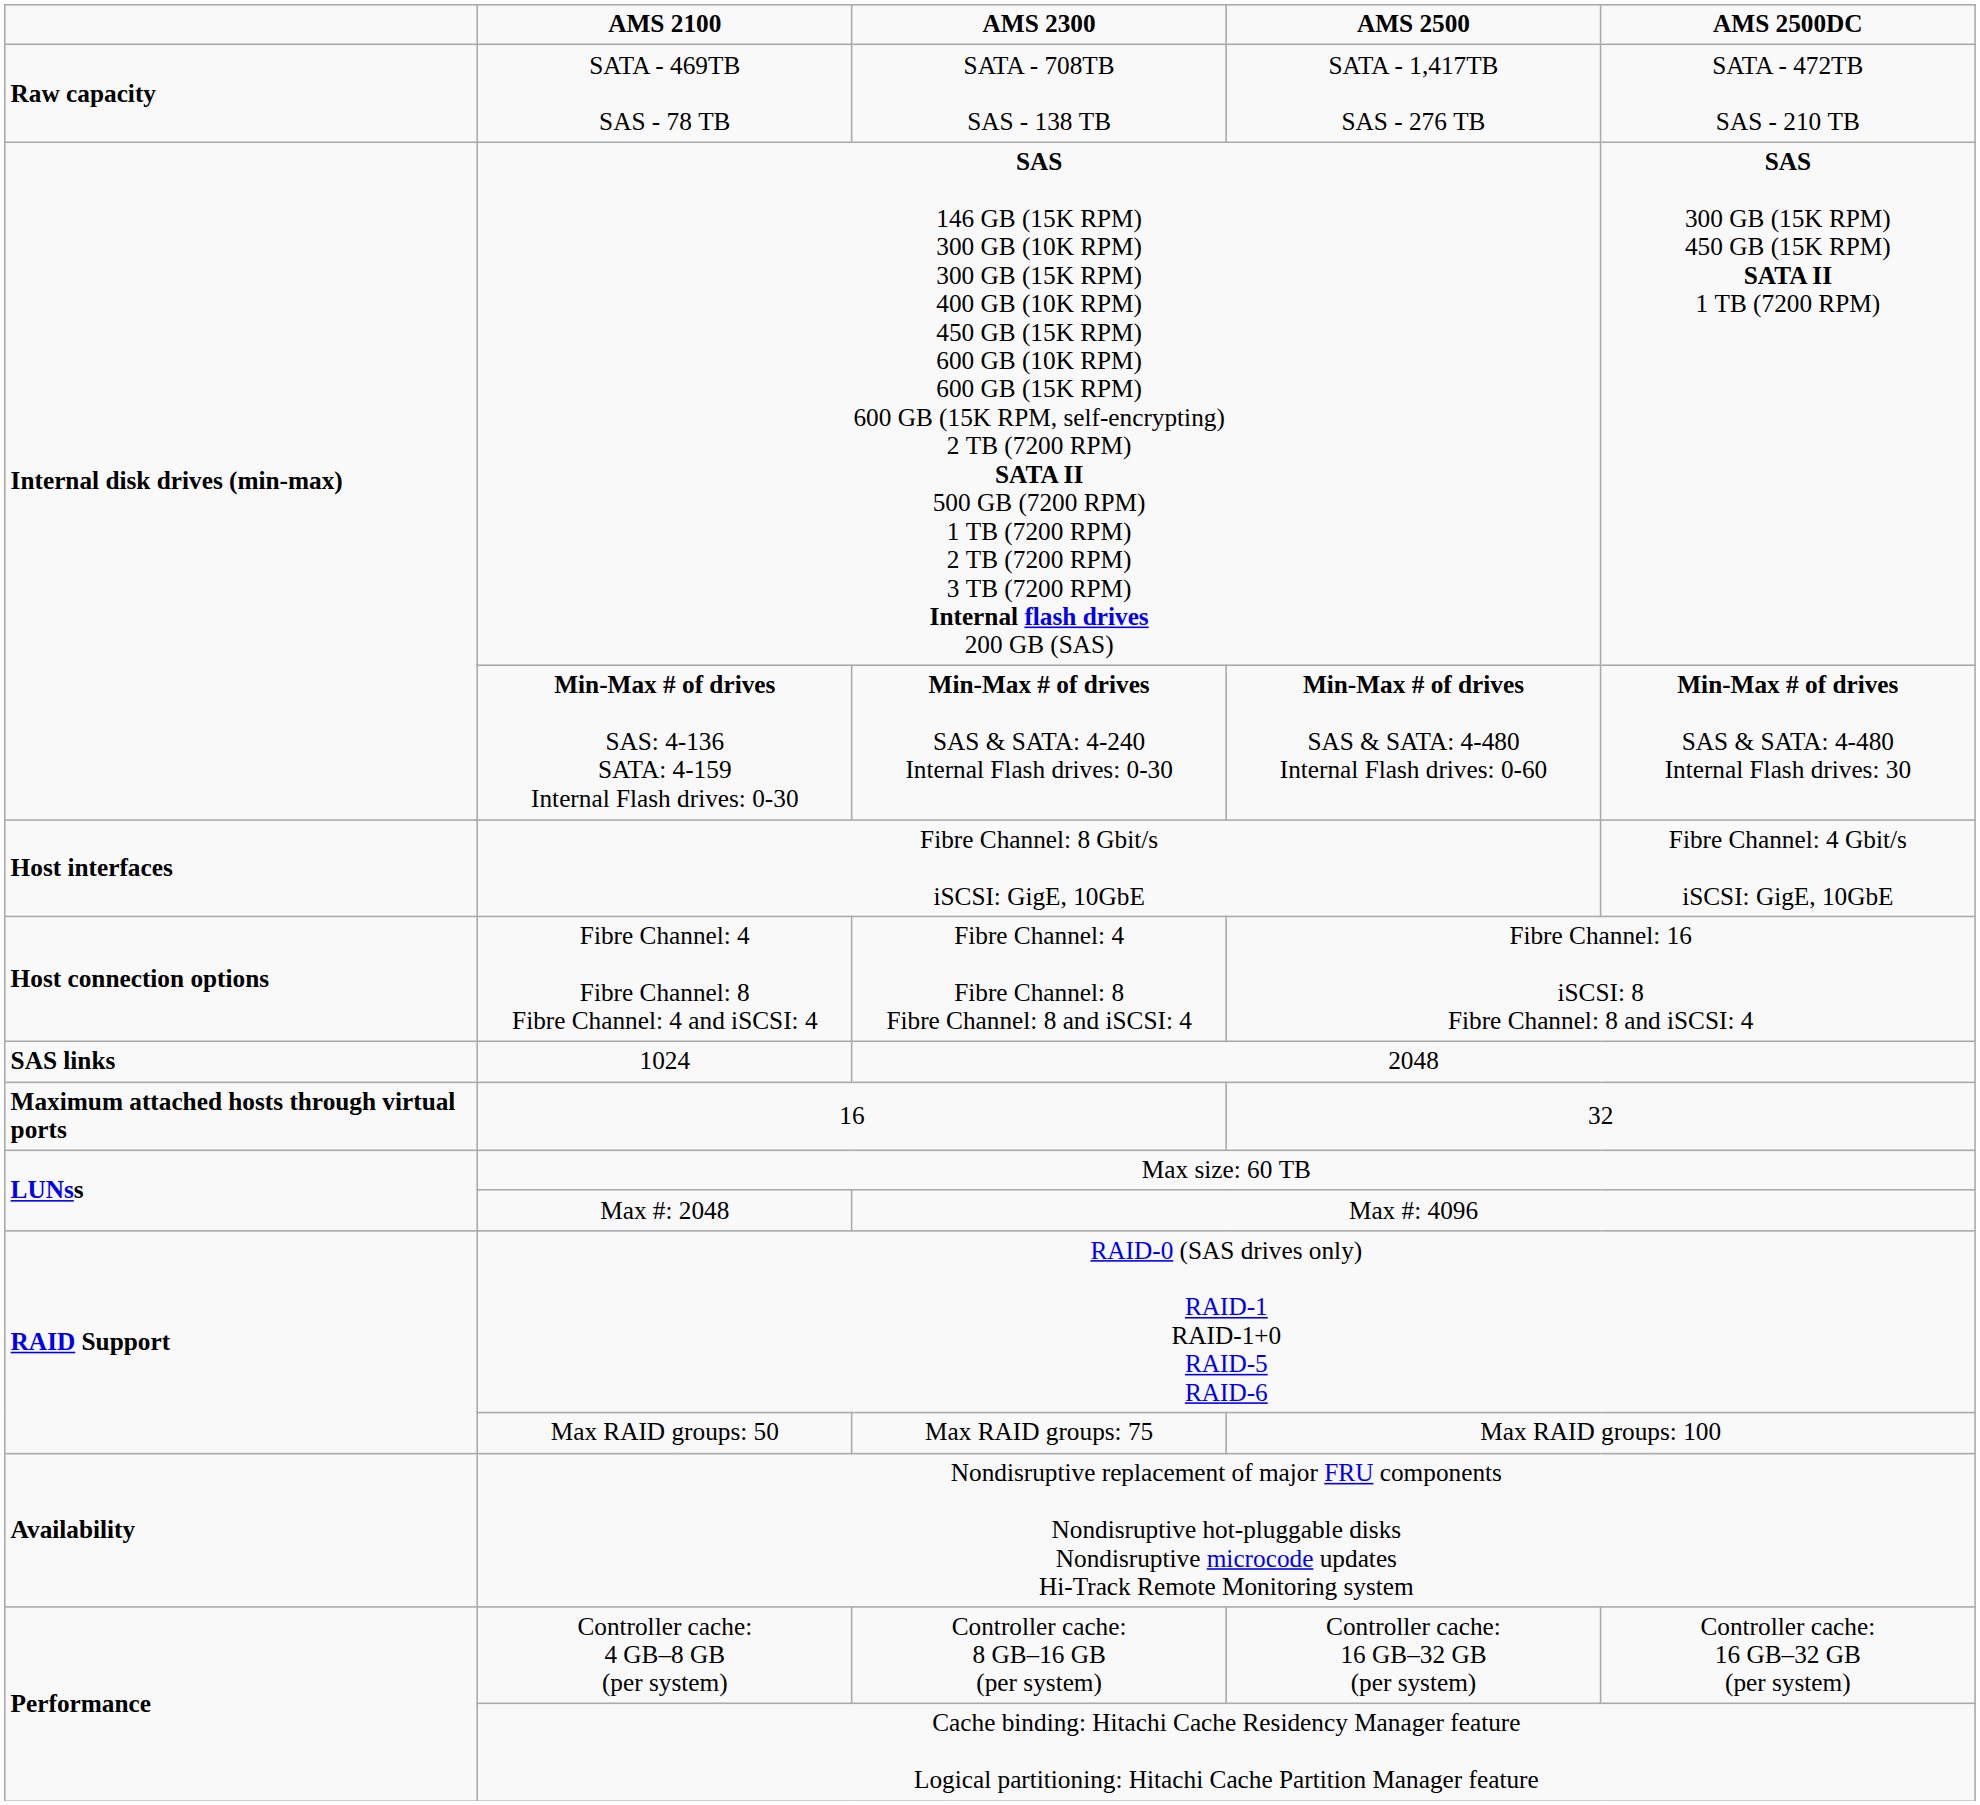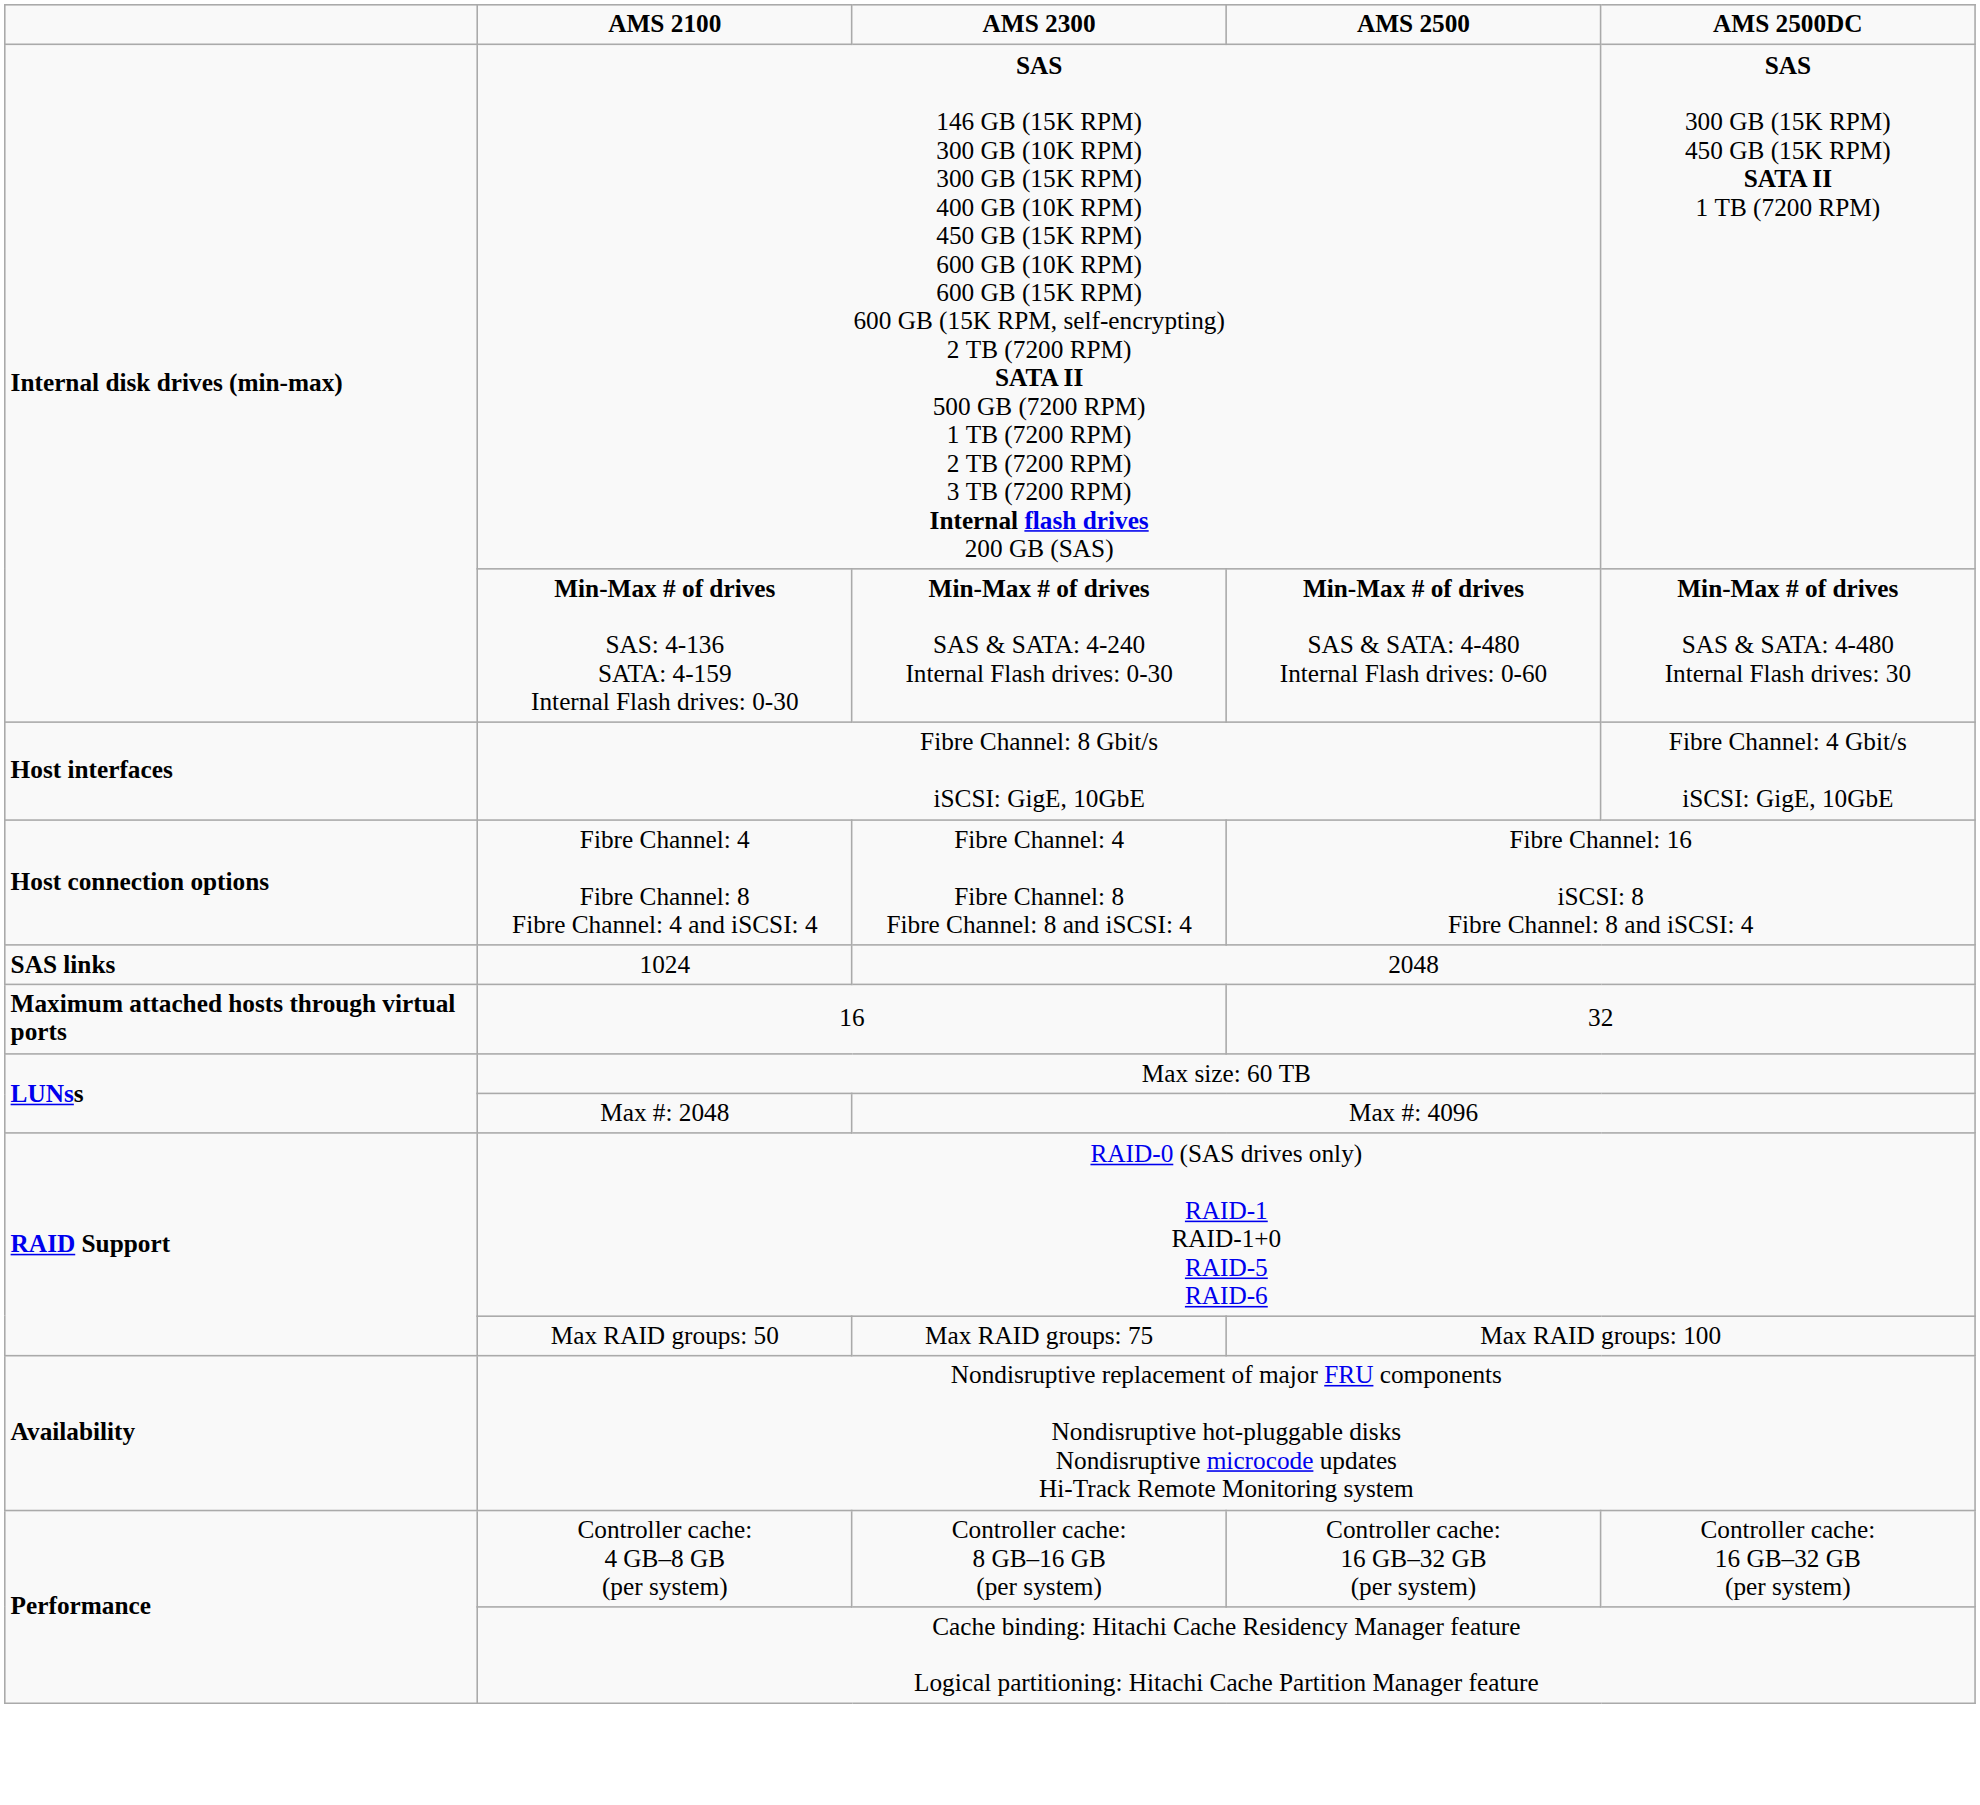- row: (665, 93)
